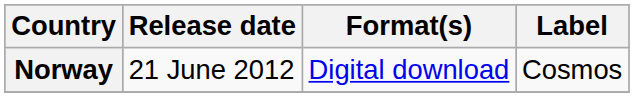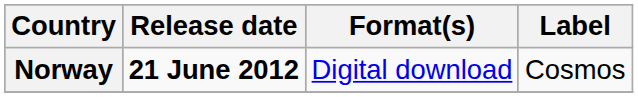(212, 69) normal -> (214, 69) bold
